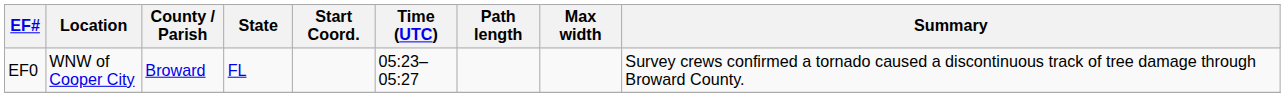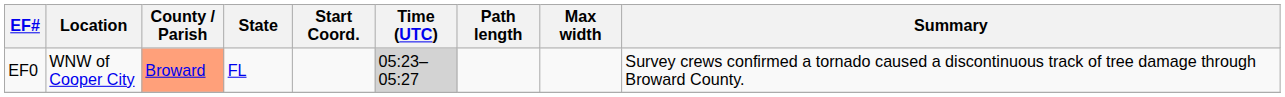(175, 70) no background -> (175, 70) lightsalmon background
(403, 70) no background -> (403, 70) lightgrey background
